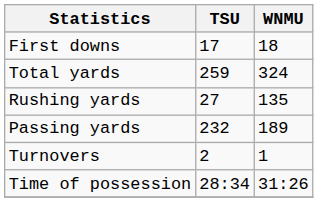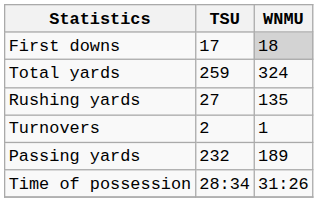(268, 46) no background -> (268, 46) lightgrey background
rows swapped: (75, 129) <-> (54, 156)
